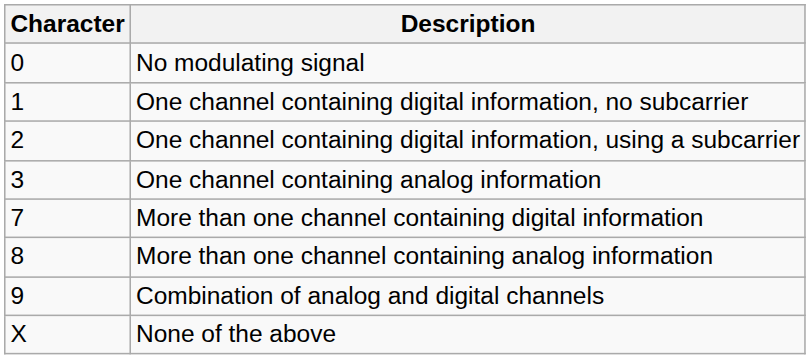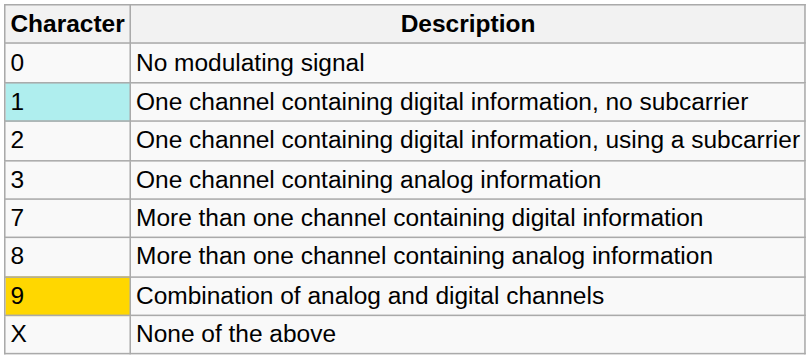(17, 101) no background -> (17, 101) paleturquoise background
(17, 295) no background -> (17, 295) gold background
